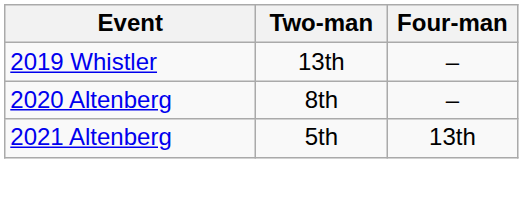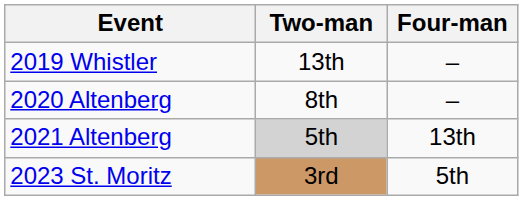(321, 137) no background -> (321, 137) lightgrey background
+ row: (91, 175)
